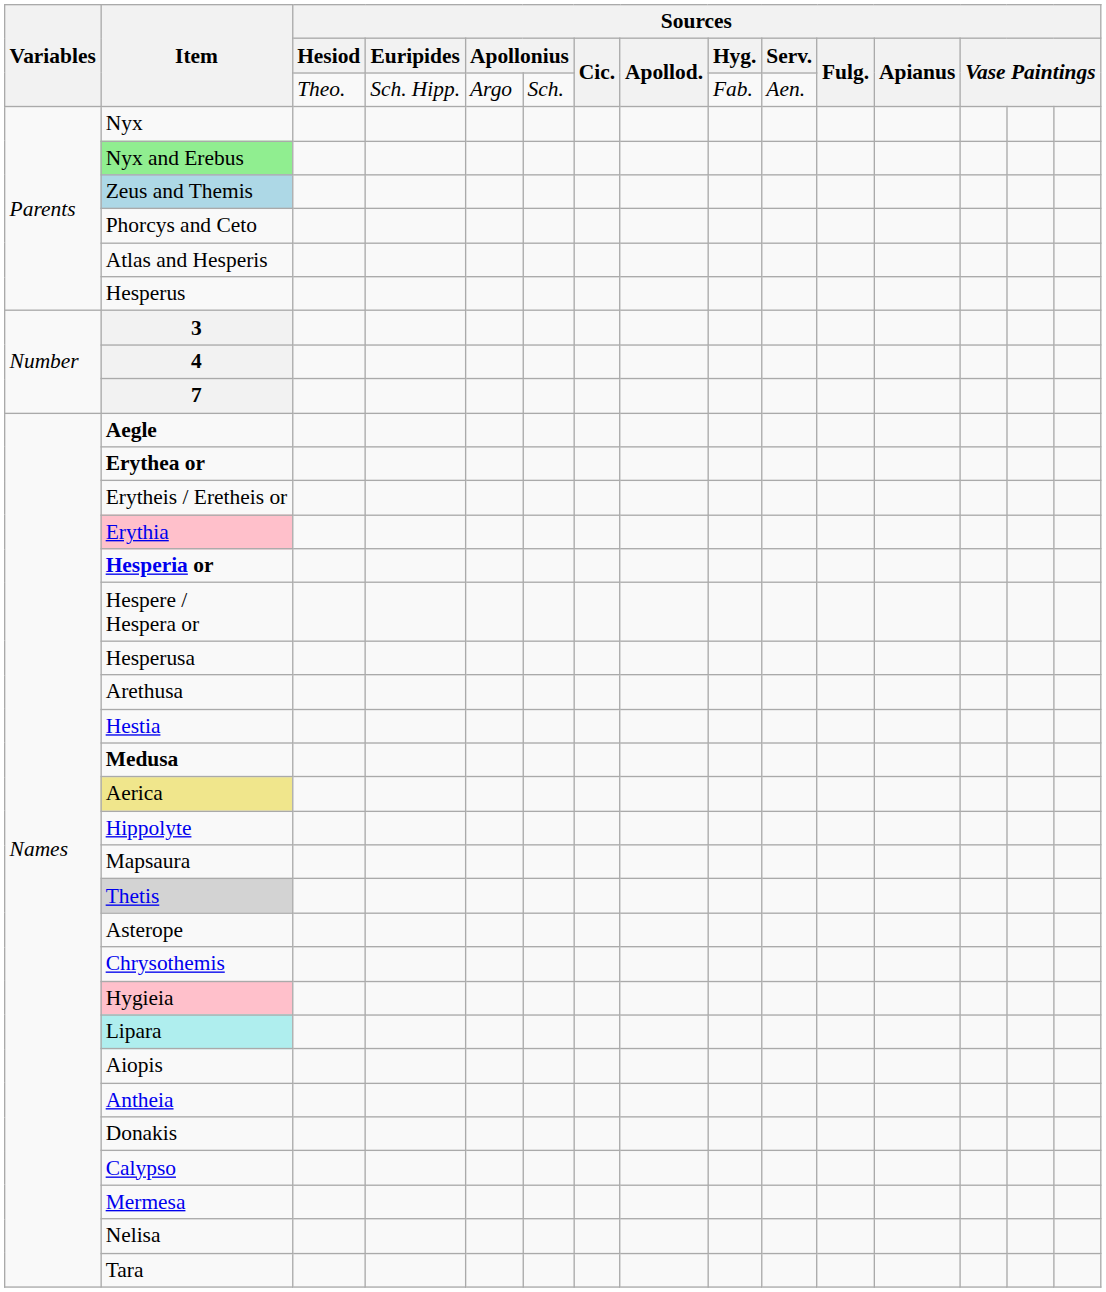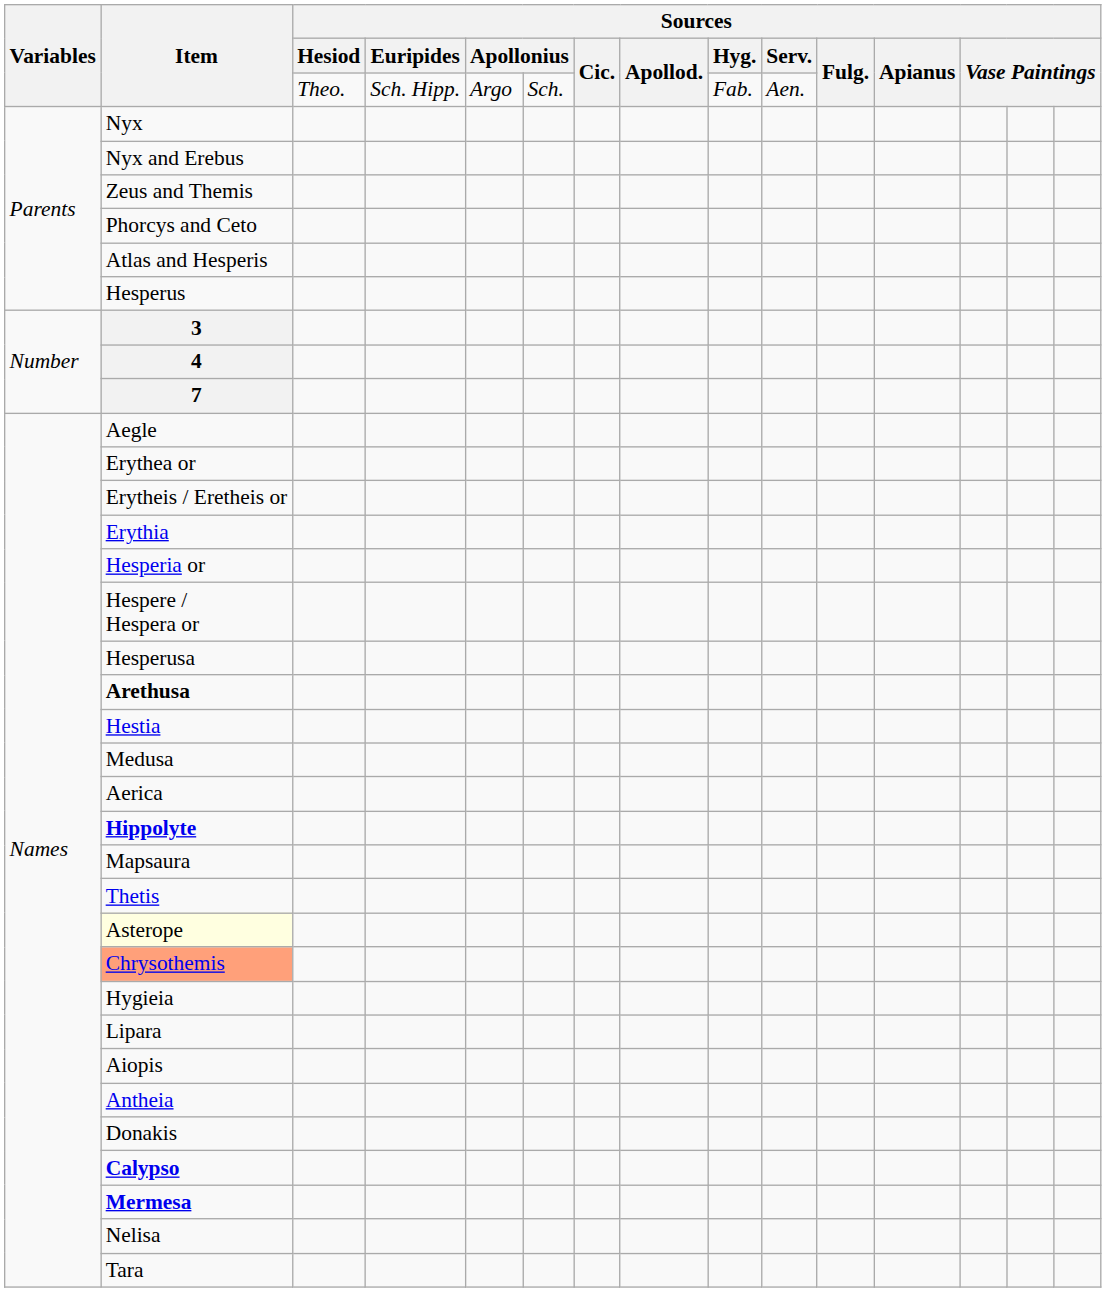(175, 157) lightgreen background -> (175, 157) no background
(179, 191) lightblue background -> (179, 191) no background
(131, 429) bold -> (131, 429) normal
(155, 463) bold -> (151, 463) normal
(137, 531) pink background -> (137, 531) no background
(160, 565) bold -> (155, 565) normal
(144, 691) normal -> (148, 691) bold
(142, 759) bold -> (140, 759) normal
(134, 793) khaki background -> (134, 793) no background
(149, 827) normal -> (151, 827) bold
(132, 895) lightgrey background -> (132, 895) no background
(144, 929) no background -> (144, 929) lightyellow background
(165, 963) no background -> (165, 963) lightsalmon background
(140, 997) pink background -> (140, 997) no background
(134, 1031) paleturquoise background -> (134, 1031) no background
(141, 1167) normal -> (143, 1167) bold
(146, 1201) normal -> (149, 1201) bold
